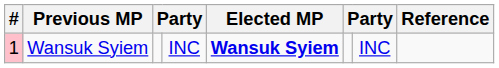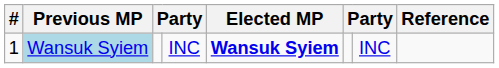(14, 47) pink background -> (14, 47) no background
(88, 47) no background -> (88, 47) lightblue background
